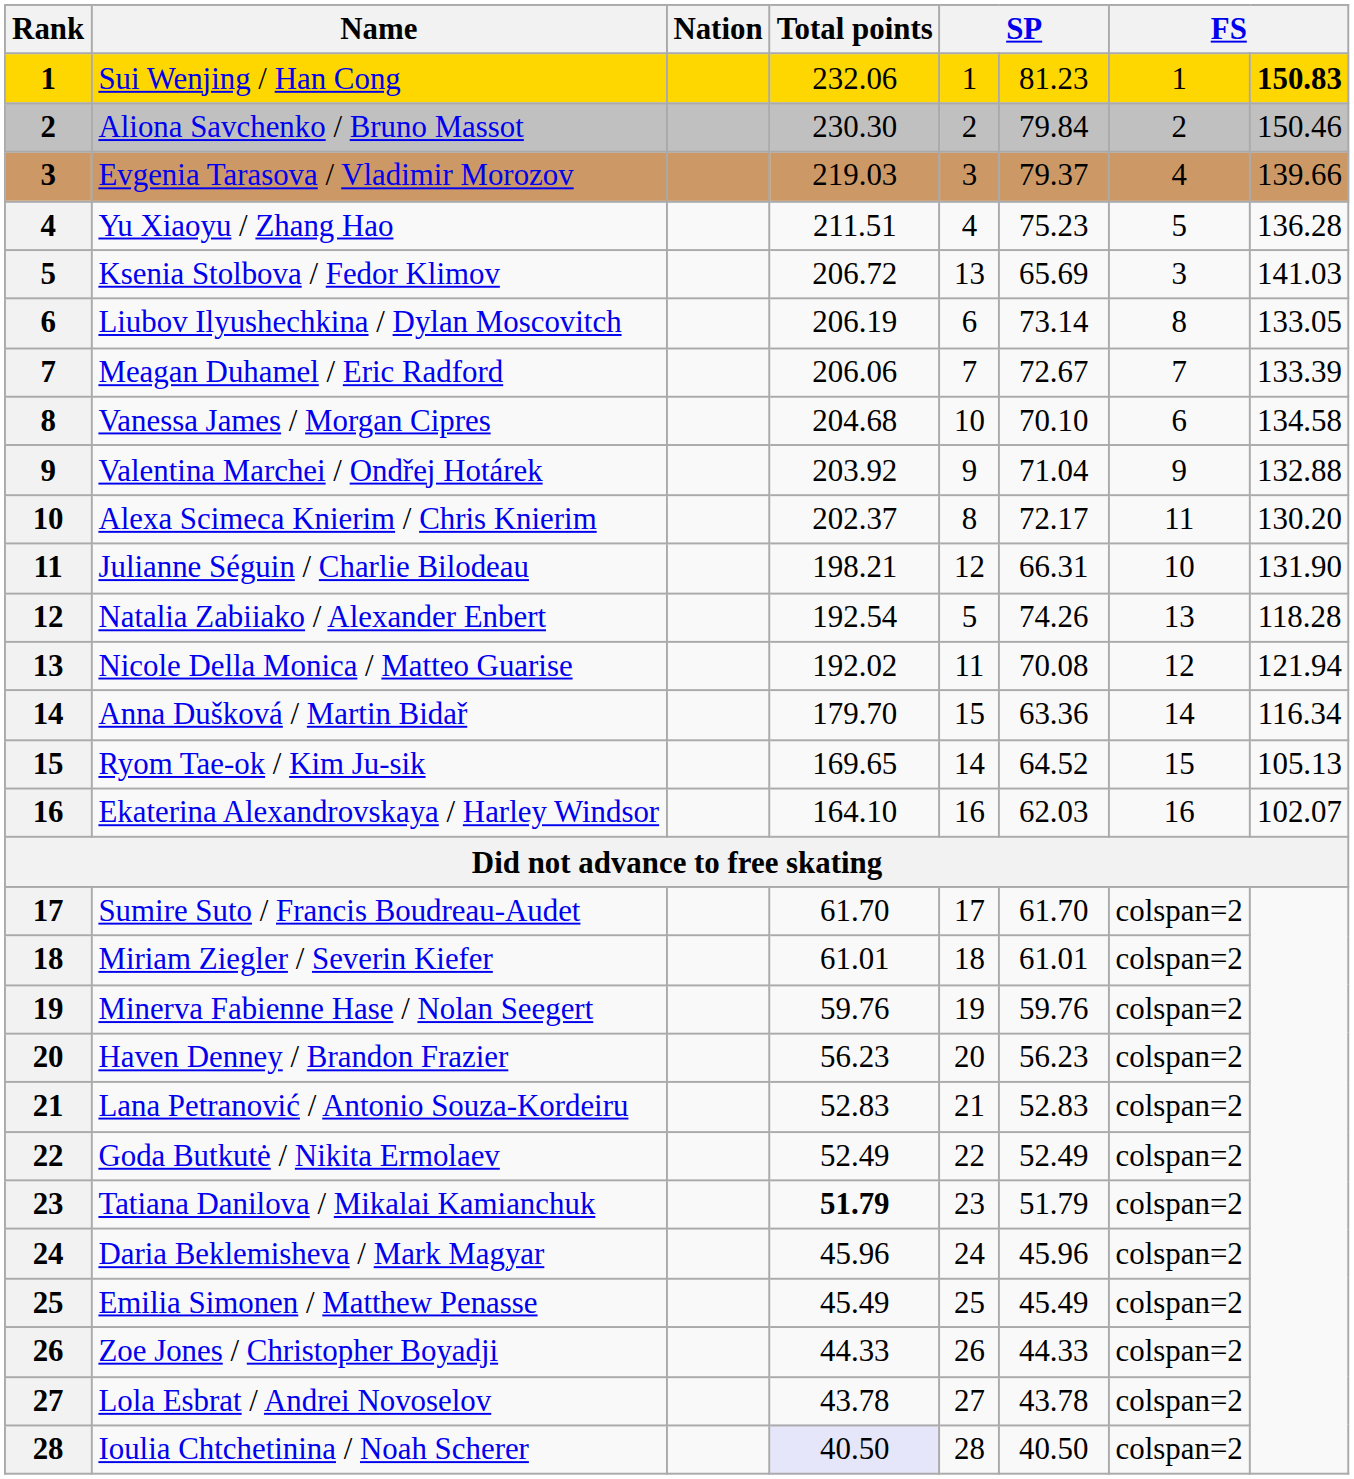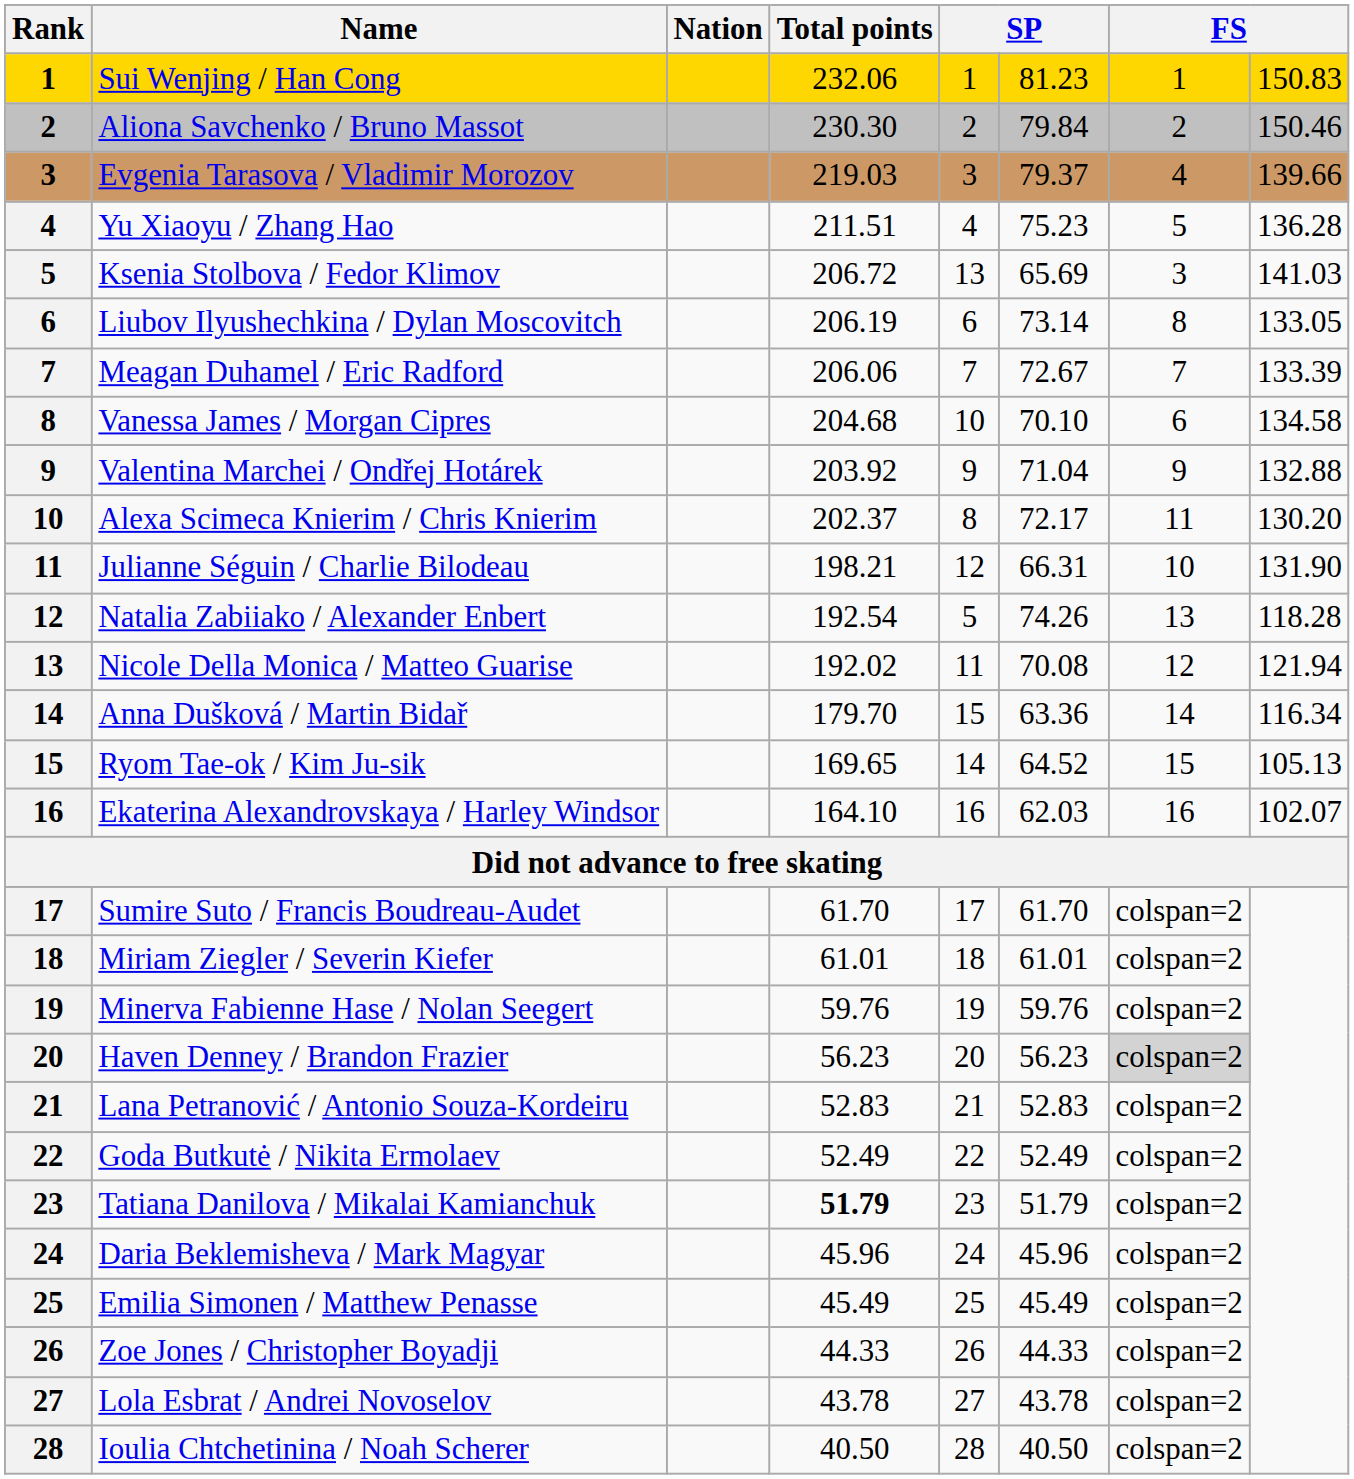(1300, 77) bold -> (1300, 77) normal
(1179, 1057) no background -> (1179, 1057) lightgrey background
(855, 1449) lavender background -> (855, 1449) no background
